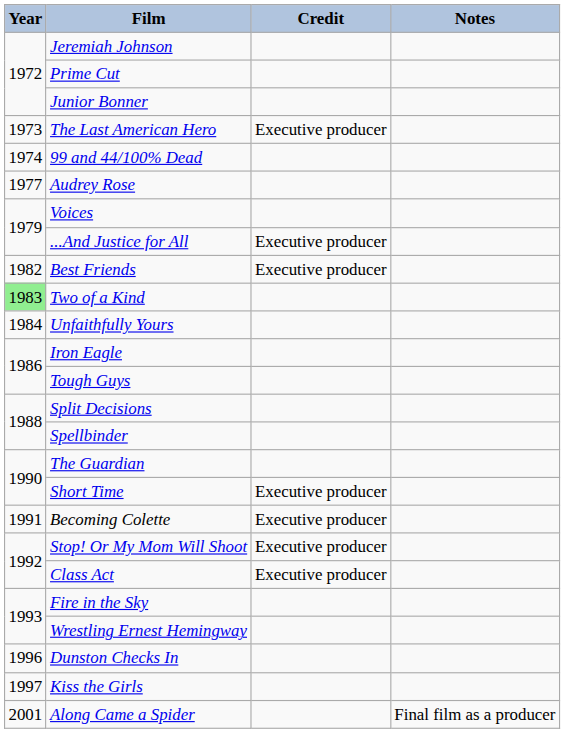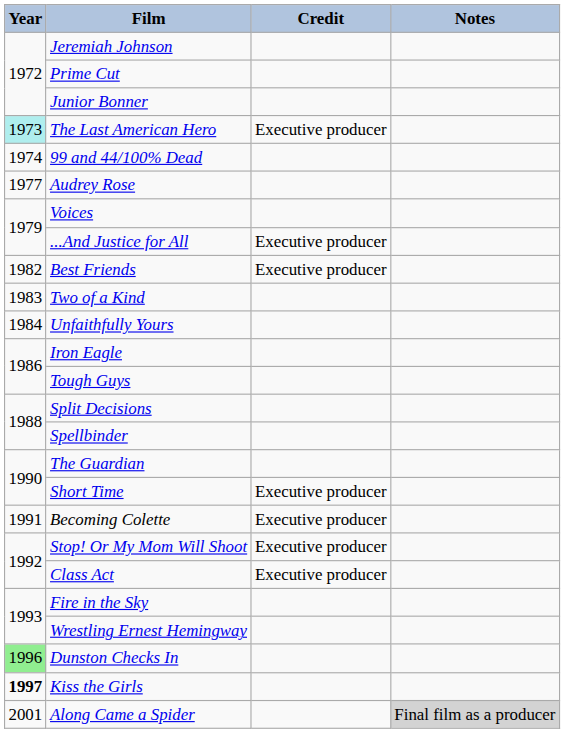(25, 129) no background -> (25, 129) paleturquoise background
(25, 296) lightgreen background -> (25, 296) no background
(25, 658) no background -> (25, 658) lightgreen background
(25, 686) normal -> (25, 686) bold
(475, 714) no background -> (475, 714) lightgrey background
